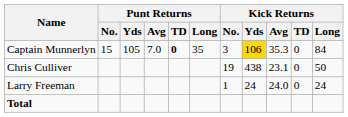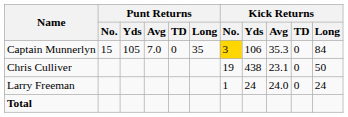(174, 49) bold -> (174, 49) normal
(225, 49) no background -> (225, 49) gold background
(253, 49) gold background -> (253, 49) no background
